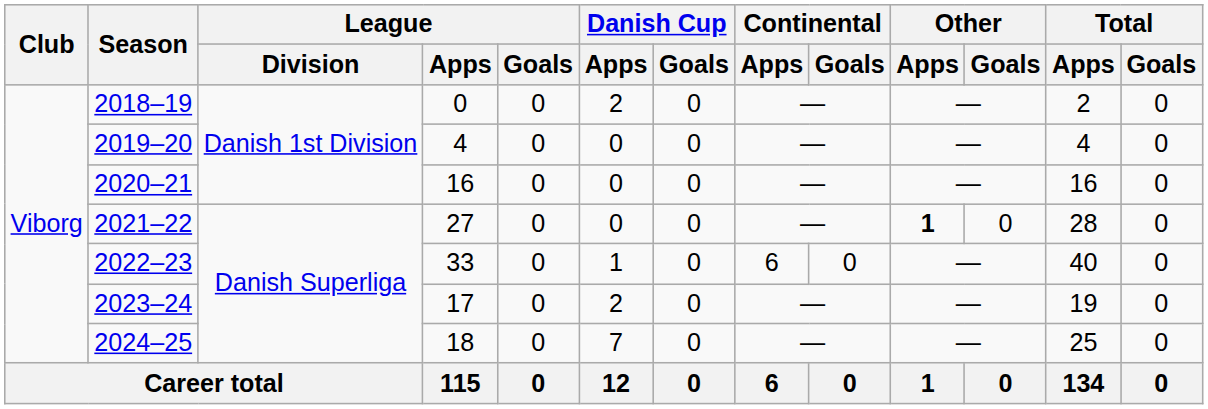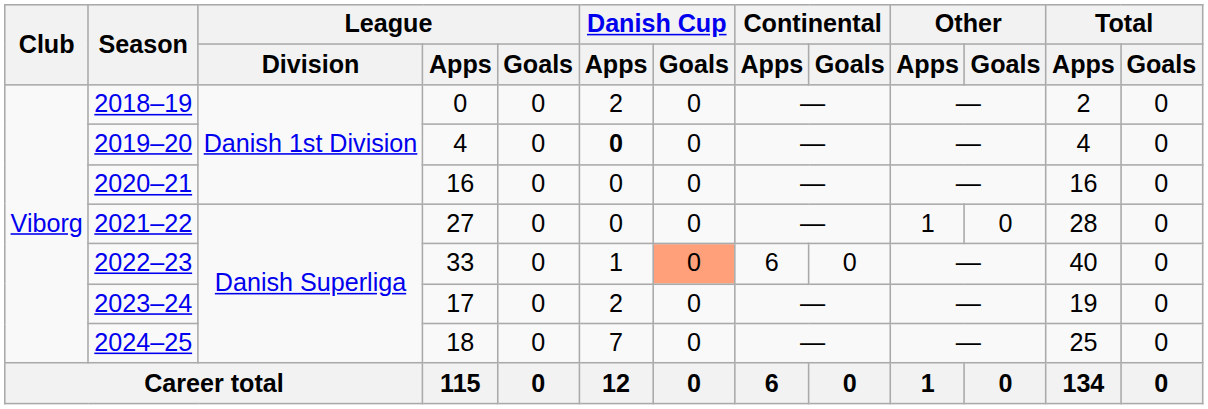(616, 143) normal -> (616, 143) bold
(928, 223) bold -> (928, 223) normal
(694, 263) no background -> (694, 263) lightsalmon background
